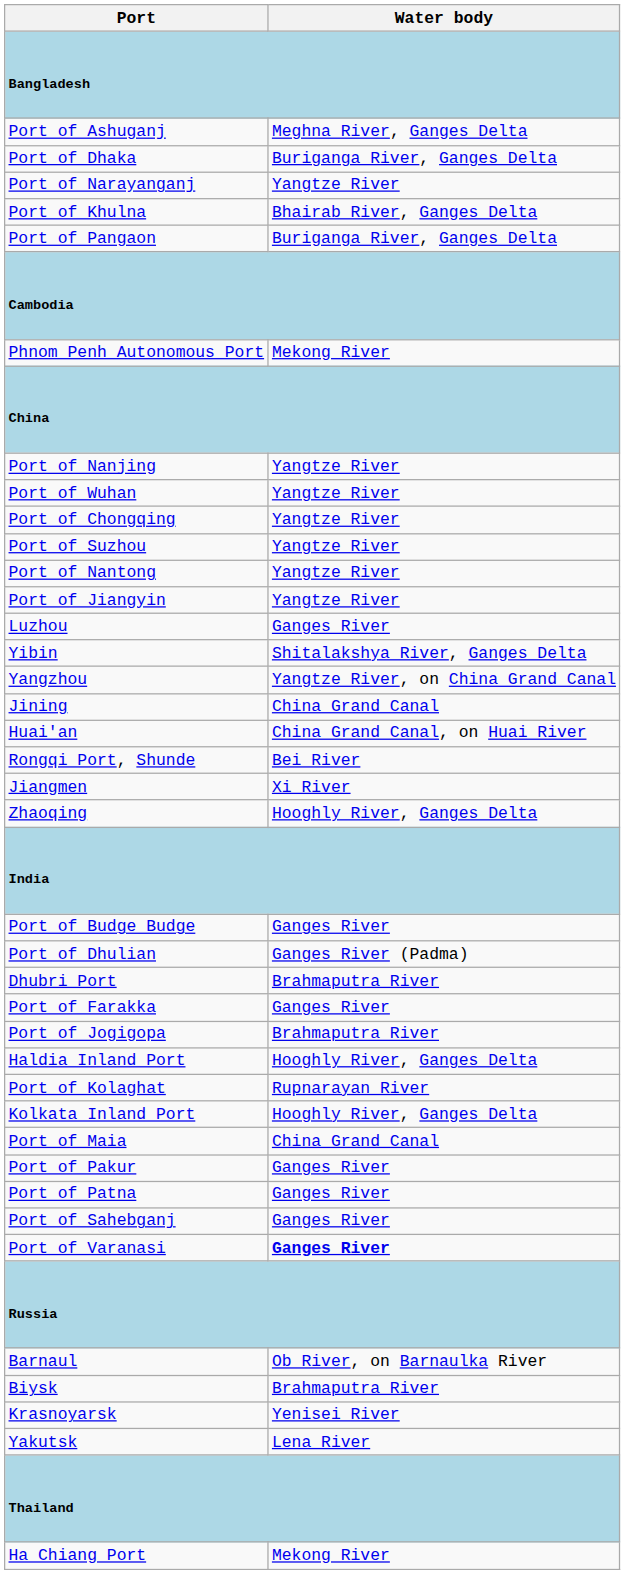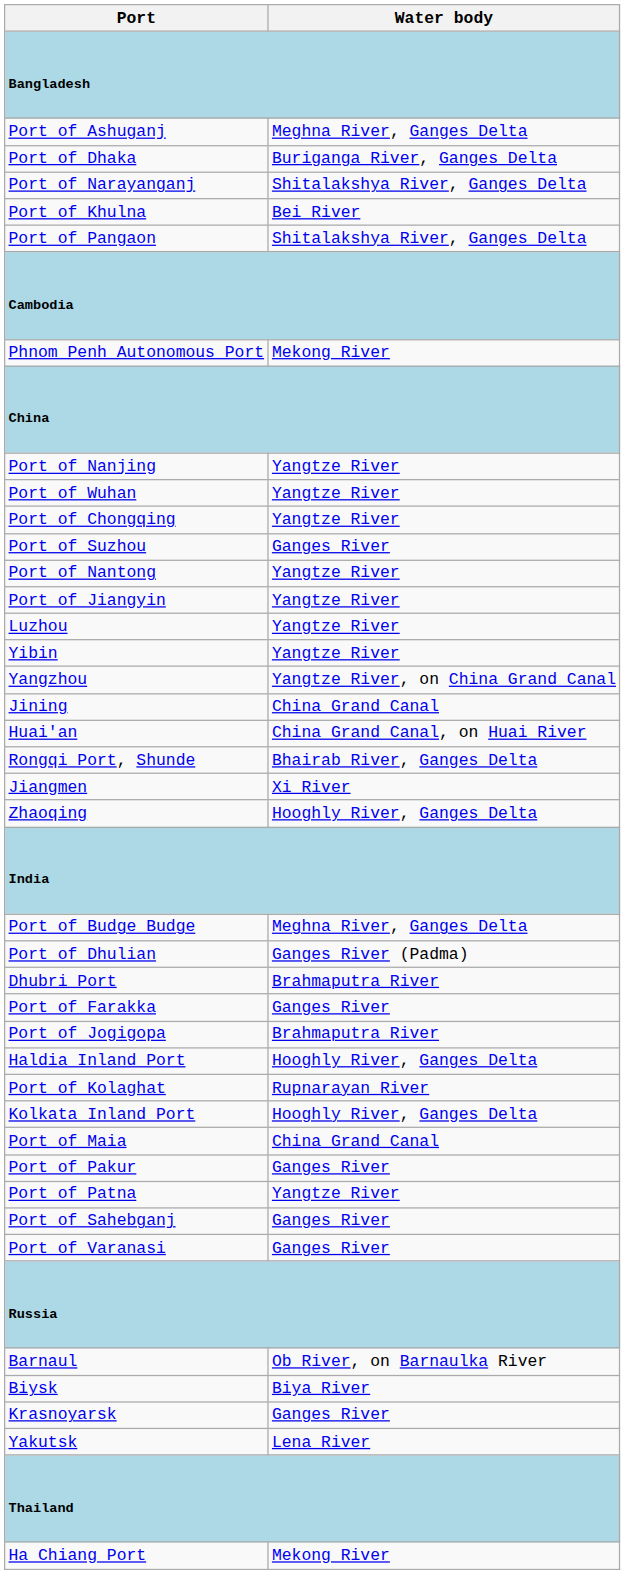(336, 185) Yangtze River -> (429, 185) Shitalakshya River, Ganges Delta
(405, 212) Bhairab River, Ganges Delta -> (316, 212) Bei River
(414, 239) Buriganga River, Ganges Delta -> (429, 239) Shitalakshya River, Ganges Delta
(336, 547) Yangtze River -> (331, 547) Ganges River
(331, 627) Ganges River -> (336, 627) Yangtze River
(429, 653) Shitalakshya River, Ganges Delta -> (336, 653) Yangtze River
(316, 760) Bei River -> (405, 760) Bhairab River, Ganges Delta
(331, 927) Ganges River -> (400, 927) Meghna River, Ganges Delta
(331, 1194) Ganges River -> (336, 1194) Yangtze River
(331, 1248) bold -> (331, 1248) normal
(355, 1388) Brahmaputra River -> (321, 1388) Biya River
(336, 1415) Yenisei River -> (331, 1415) Ganges River
